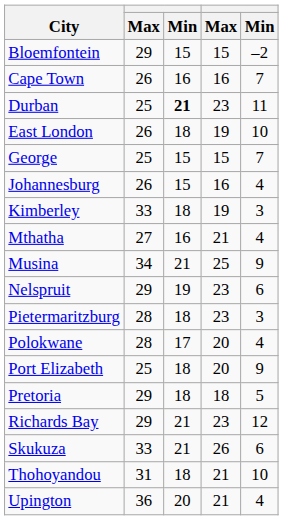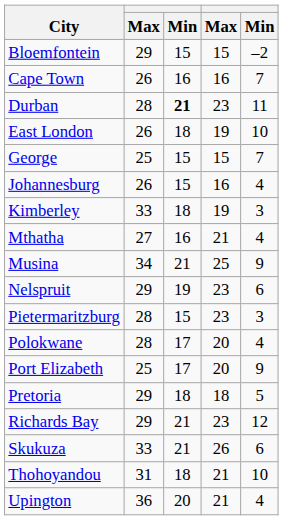(144, 105) 25 -> (144, 105) 28
(182, 316) 18 -> (182, 316) 15
(182, 369) 18 -> (182, 369) 17
